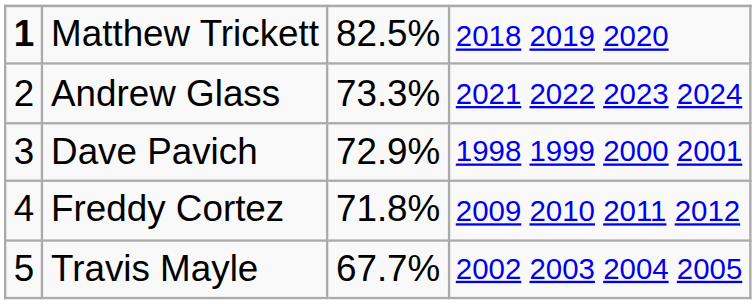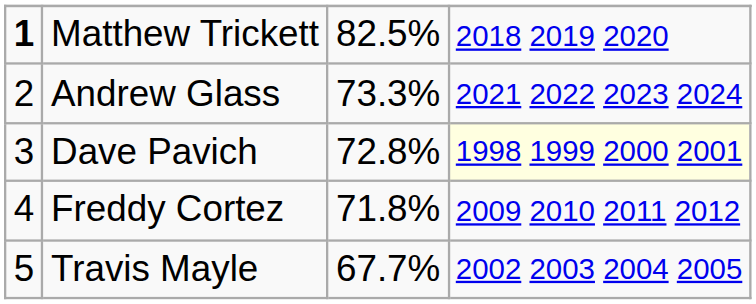(388, 151) 72.9% -> (388, 151) 72.8%
(599, 152) no background -> (599, 152) lightyellow background
